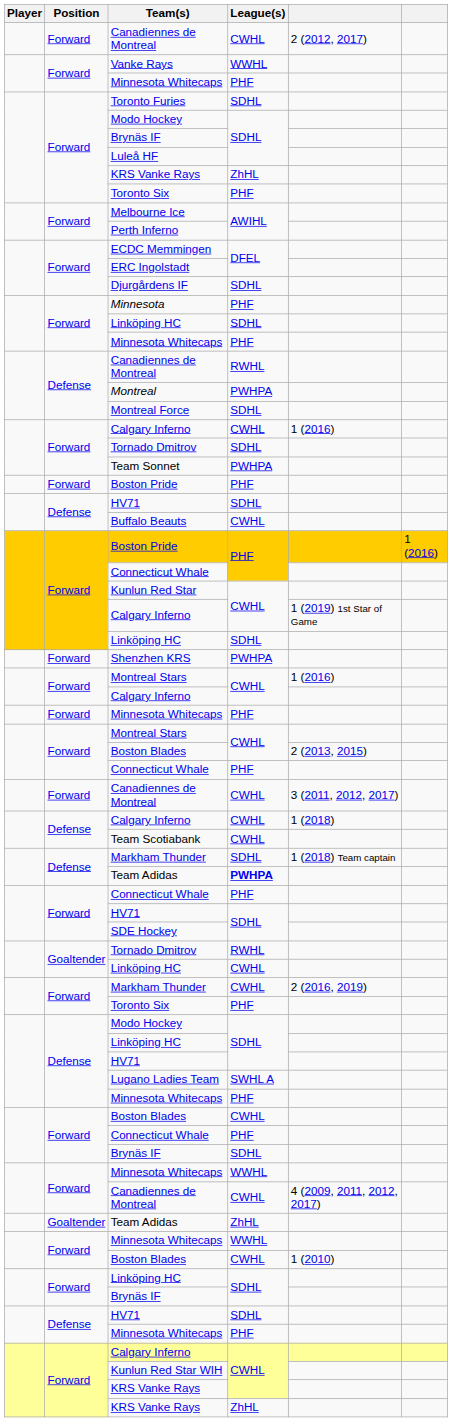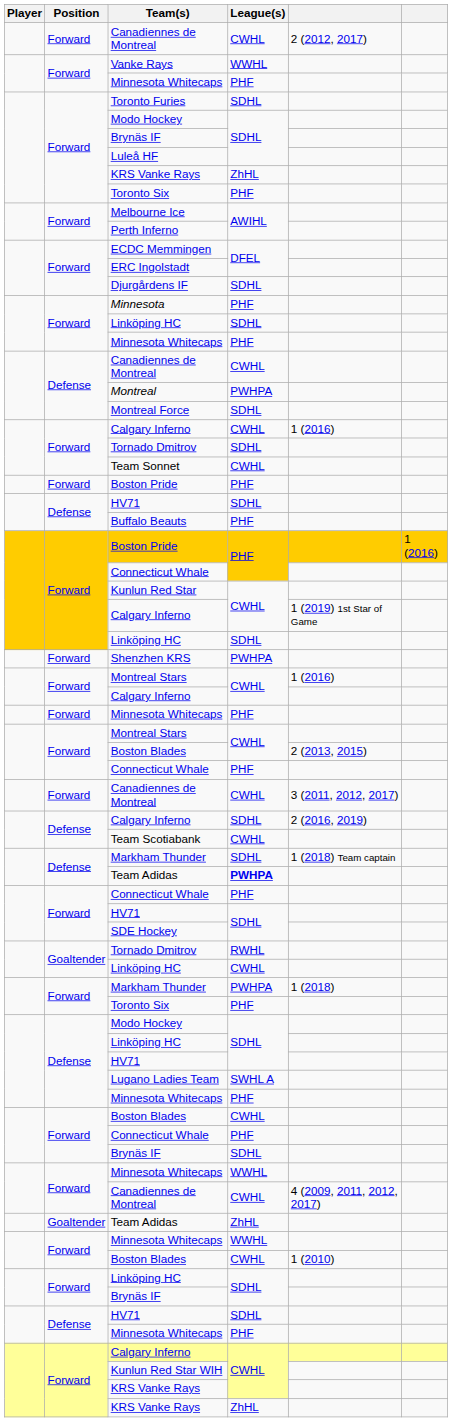(247, 366) RWHL -> (247, 366) CWHL
(251, 466) PWHPA -> (247, 466) CWHL
(247, 521) CWHL -> (242, 521) PHF
(247, 820) CWHL -> (246, 820) SDHL
(313, 820) 1 (2018) -> (329, 820) 2 (2016, 2019)
(247, 987) CWHL -> (251, 987) PWHPA
(329, 987) 2 (2016, 2019) -> (313, 987) 1 (2018)
